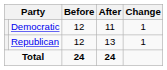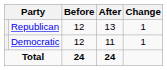rows swapped: (35, 42) <-> (35, 27)
